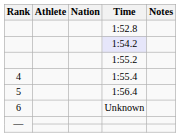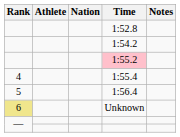(124, 44) lavender background -> (124, 44) no background
(124, 60) no background -> (124, 60) pink background
(18, 108) no background -> (18, 108) khaki background
